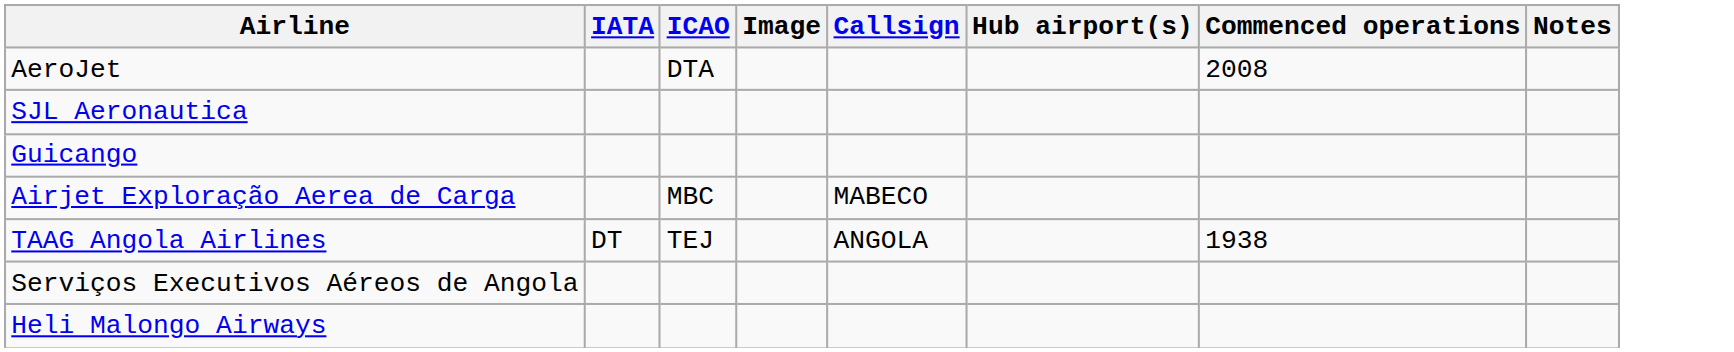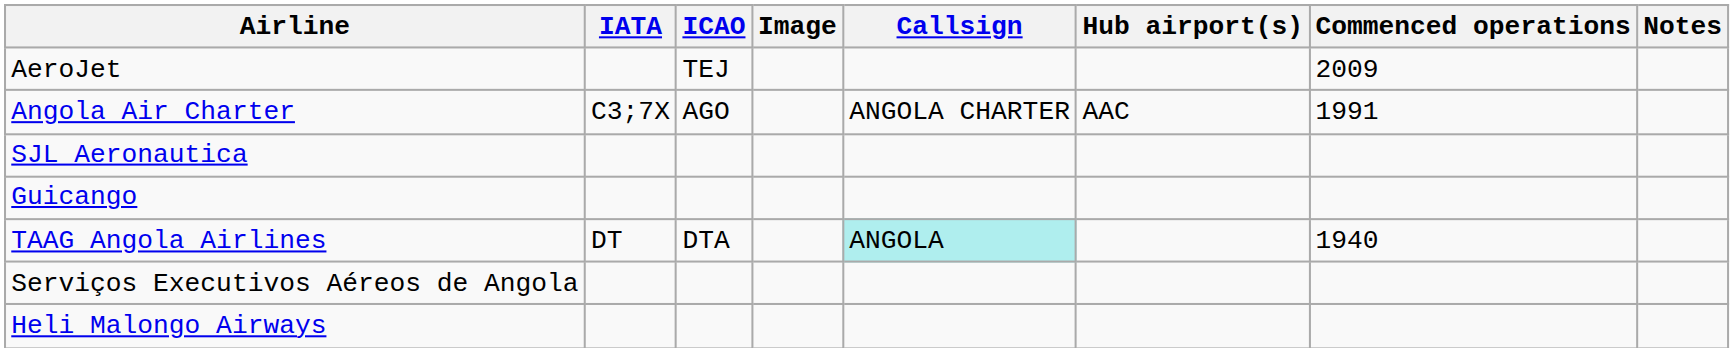(690, 69) DTA -> (706, 69) TEJ
(1237, 69) 2008 -> (1347, 69) 2009
+ row: (153, 112)
- row: (263, 198)
(690, 240) TEJ -> (706, 240) DTA
(881, 240) no background -> (897, 240) paleturquoise background
(1237, 240) 1938 -> (1347, 240) 1940
